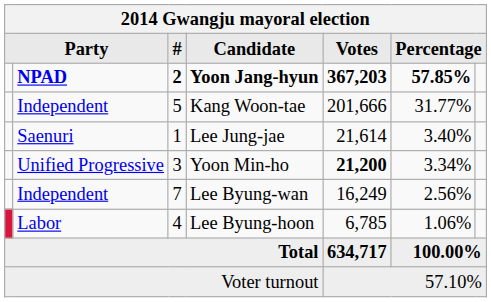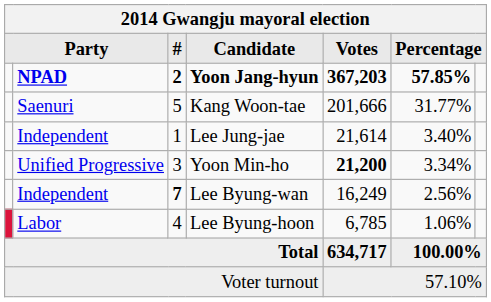(63, 106) Independent -> (45, 106) Saenuri
(45, 135) Saenuri -> (63, 135) Independent
(177, 194) normal -> (177, 194) bold
